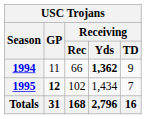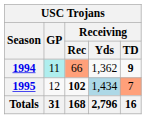(54, 68) no background -> (54, 68) paleturquoise background
(77, 68) no background -> (77, 68) lightsalmon background
(104, 68) bold -> (104, 68) normal
(131, 68) normal -> (131, 68) bold
(54, 86) bold -> (54, 86) normal
(77, 86) normal -> (77, 86) bold
(104, 86) no background -> (104, 86) lightblue background
(131, 86) no background -> (131, 86) lightsalmon background
